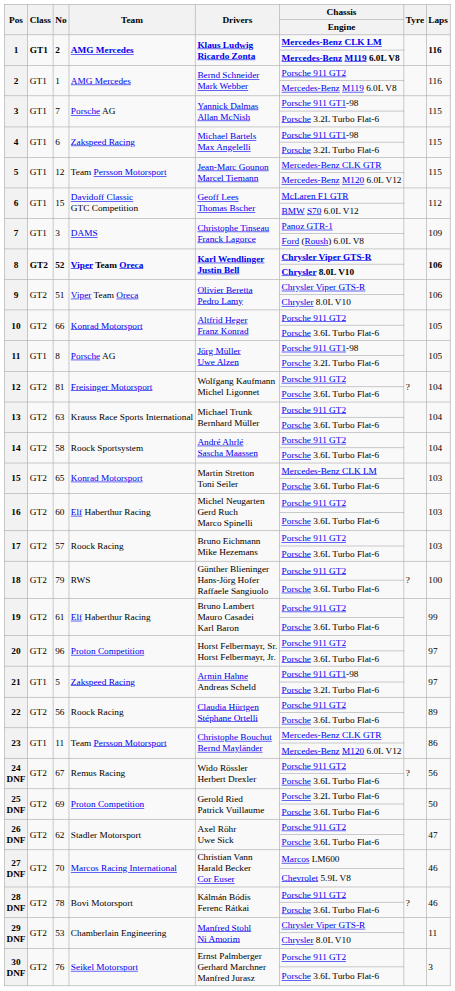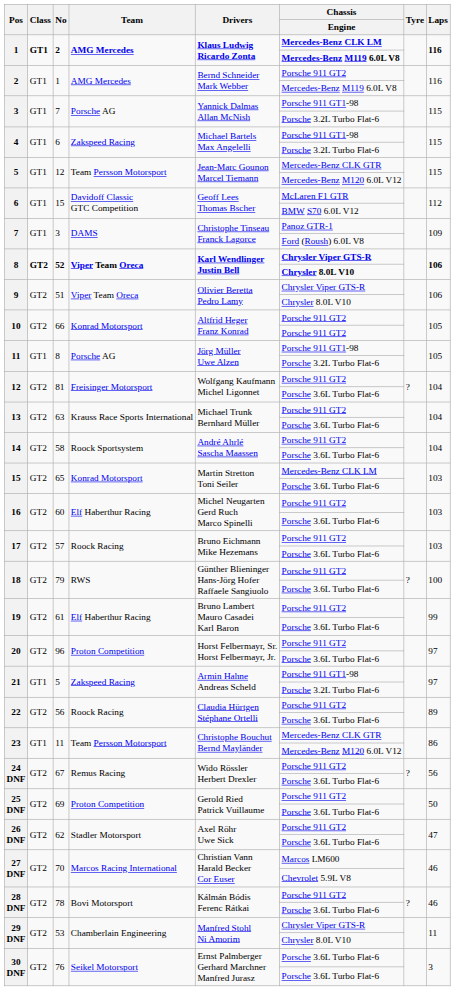(330, 333) Porsche 3.6L Turbo Flat-6 -> (314, 333) Porsche 911 GT2
(330, 796) Porsche 3.2L Turbo Flat-6 -> (314, 796) Porsche 911 GT2
(314, 957) Porsche 911 GT2 -> (330, 957) Porsche 3.6L Turbo Flat-6
